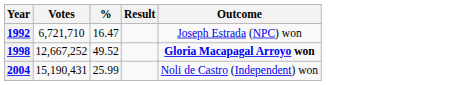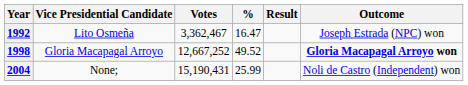+ column: (104, 14)
(61, 33) 6,721,710 -> (204, 33) 3,362,467
